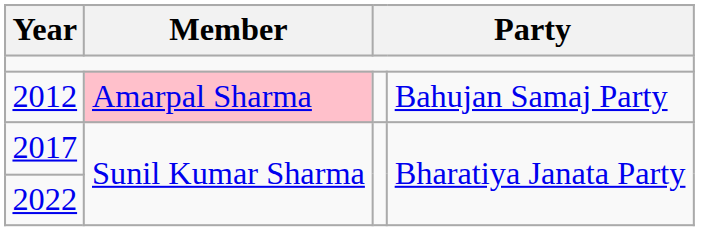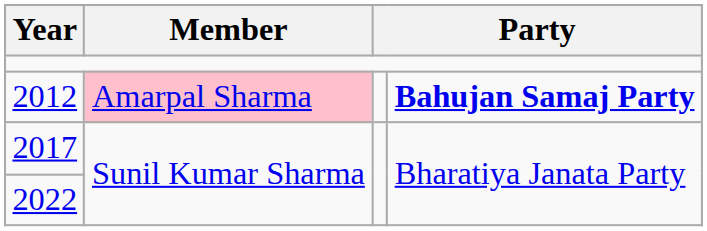(531, 96) normal -> (545, 96) bold
